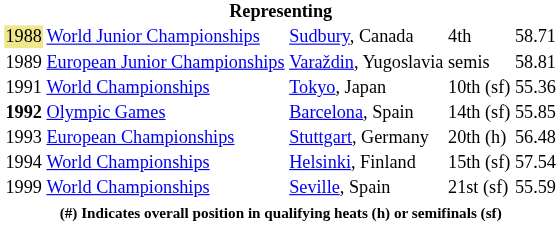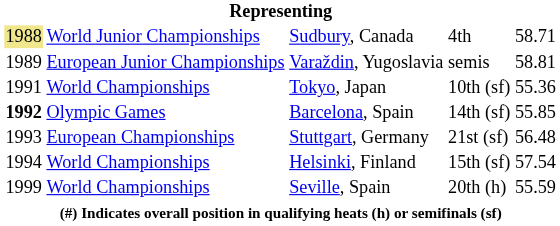(477, 137) 20th (h) -> (478, 137) 21st (sf)
(478, 187) 21st (sf) -> (477, 187) 20th (h)
